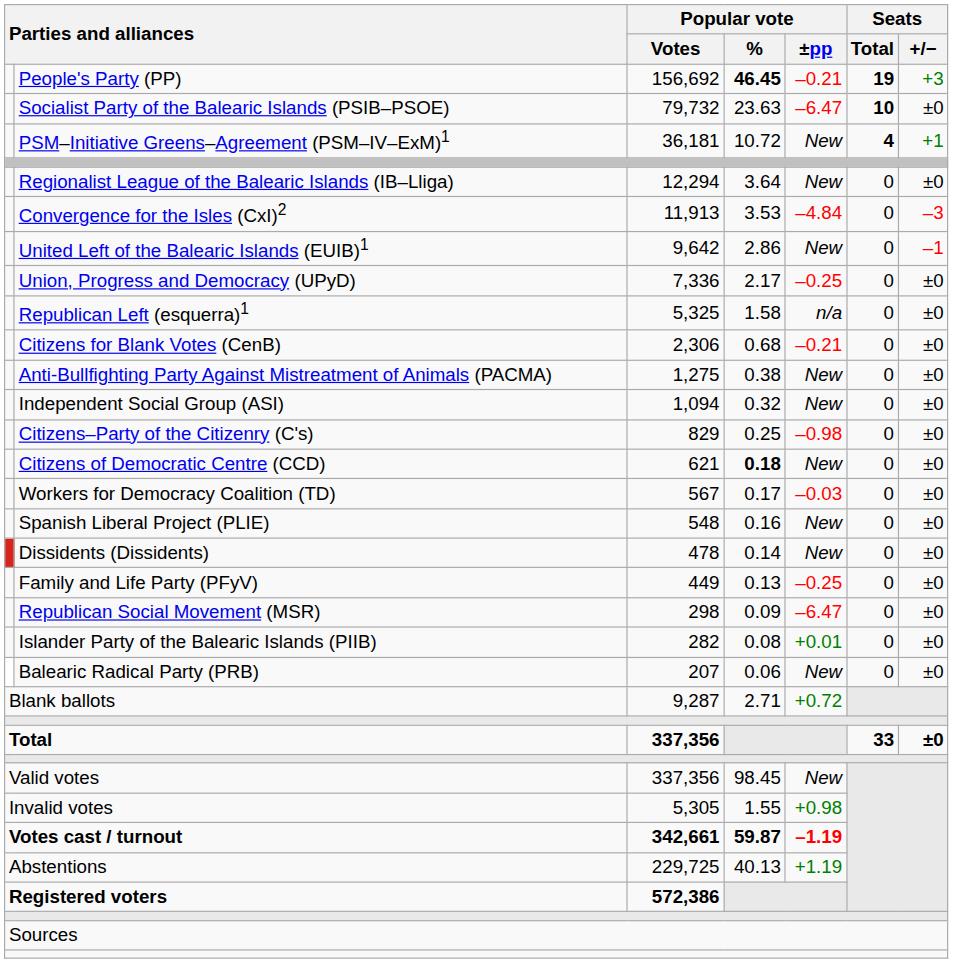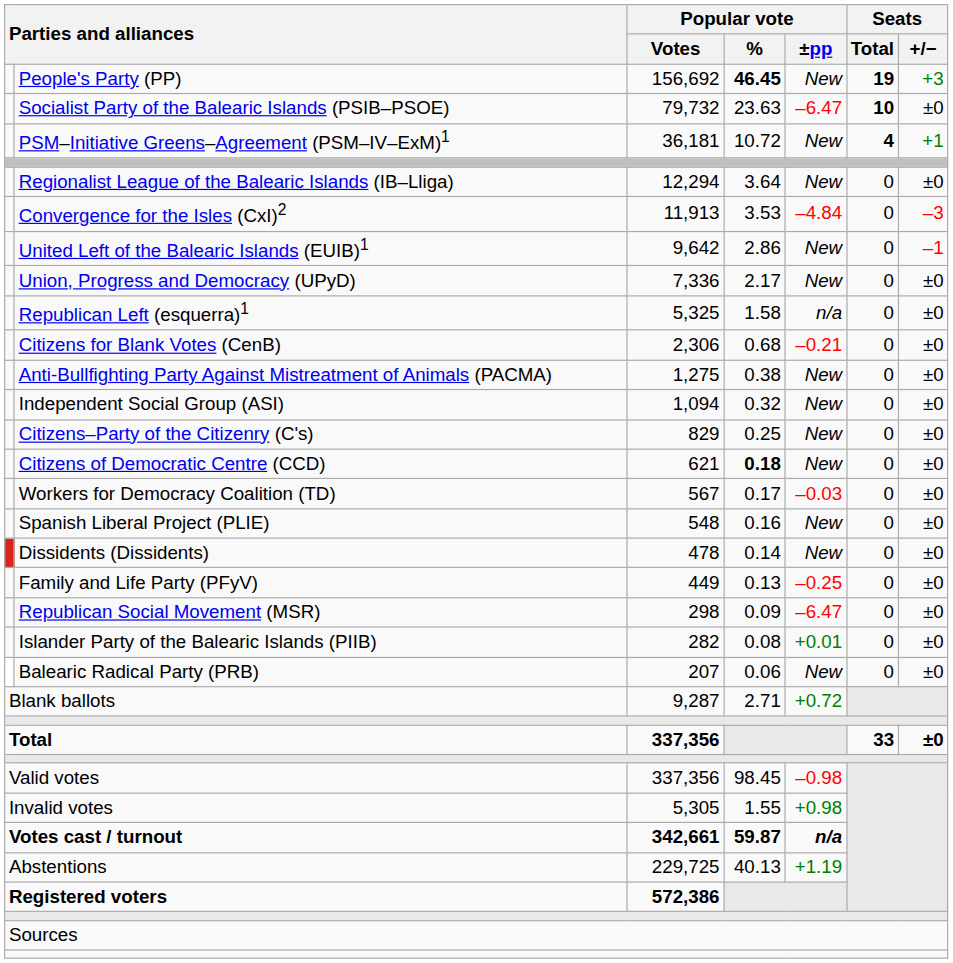(819, 78) –0.21 -> (823, 78) New
(819, 280) –0.25 -> (823, 280) New
(819, 434) –0.98 -> (823, 434) New
(823, 778) New -> (819, 778) –0.98
(819, 837) –1.19 -> (829, 837) n/a
